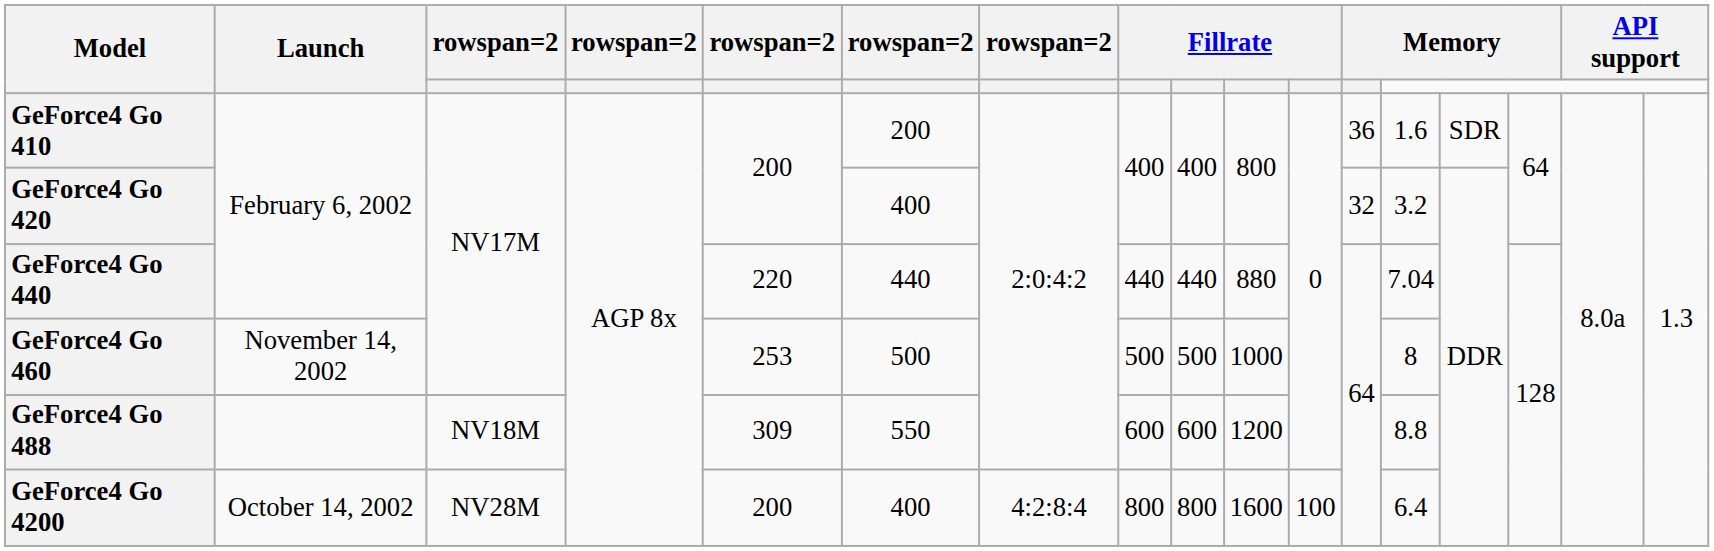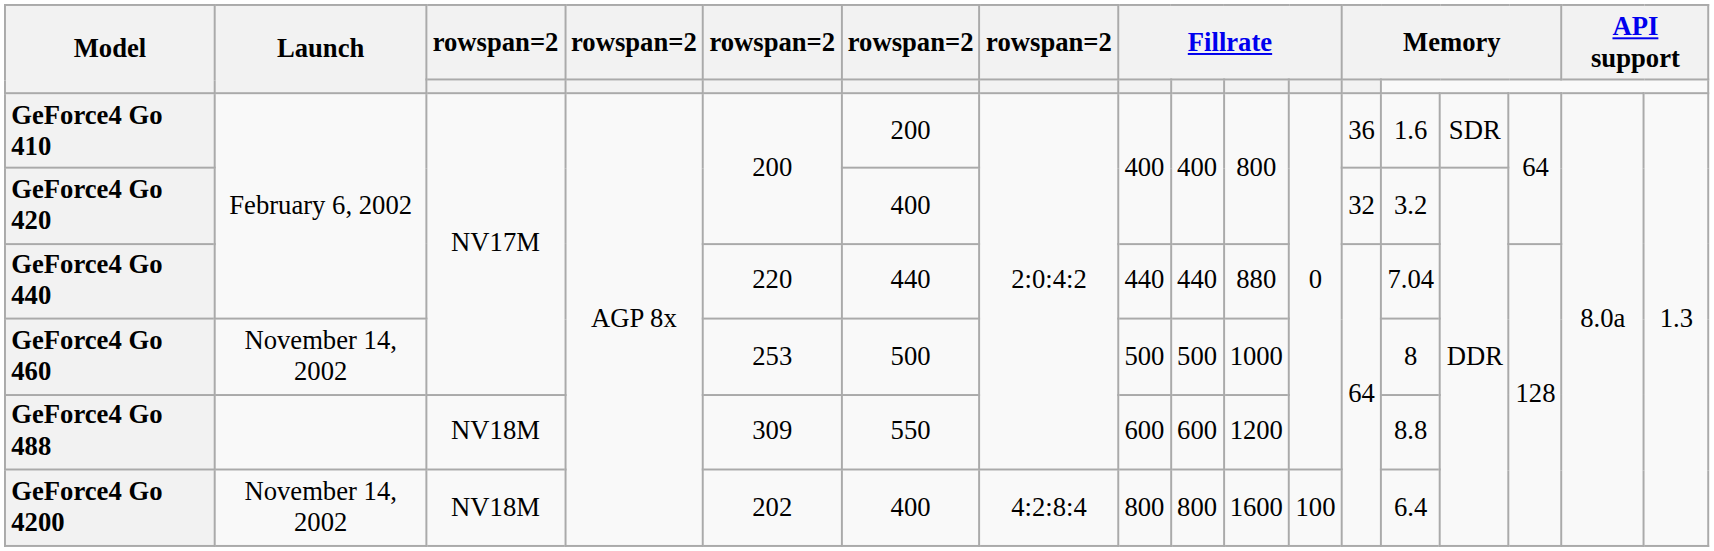(321, 506) October 14, 2002 -> (321, 506) November 14, 2002
(496, 506) NV28M -> (496, 506) NV18M
(772, 506) 200 -> (772, 506) 202
